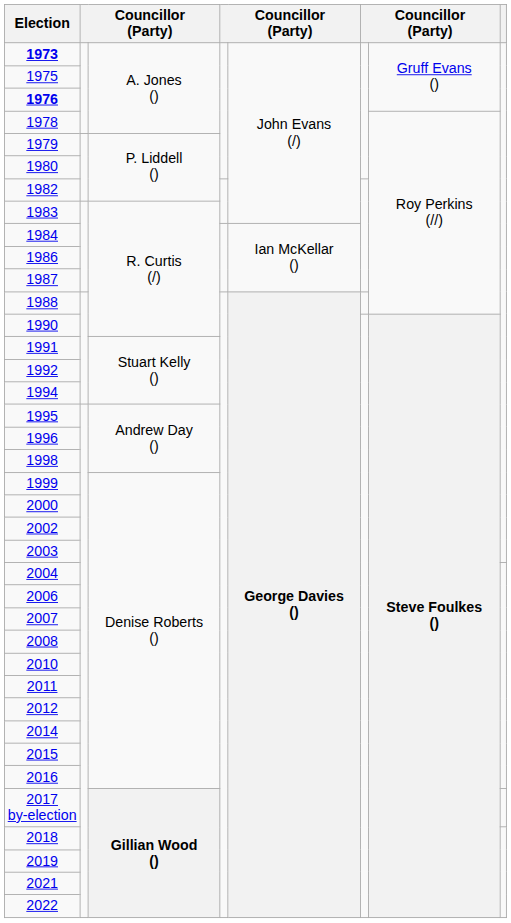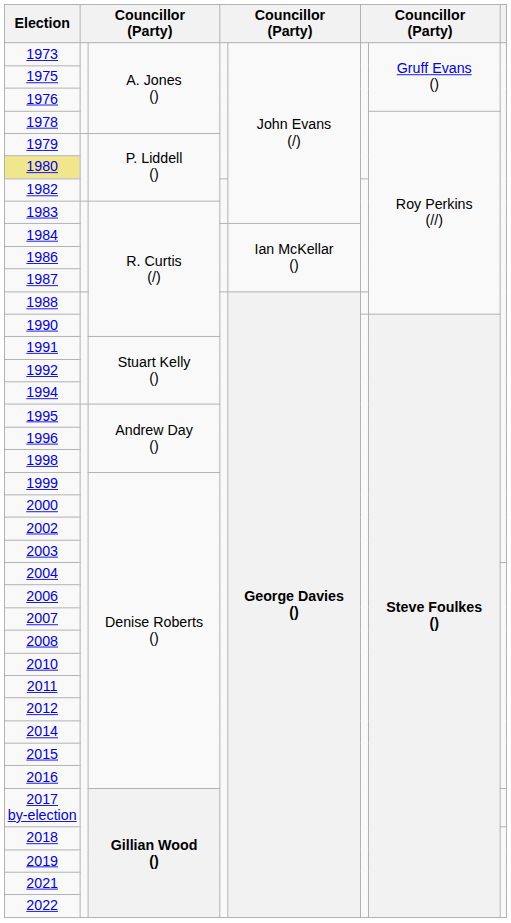(42, 54) bold -> (42, 54) normal
(42, 99) bold -> (42, 99) normal
(42, 167) no background -> (42, 167) khaki background
